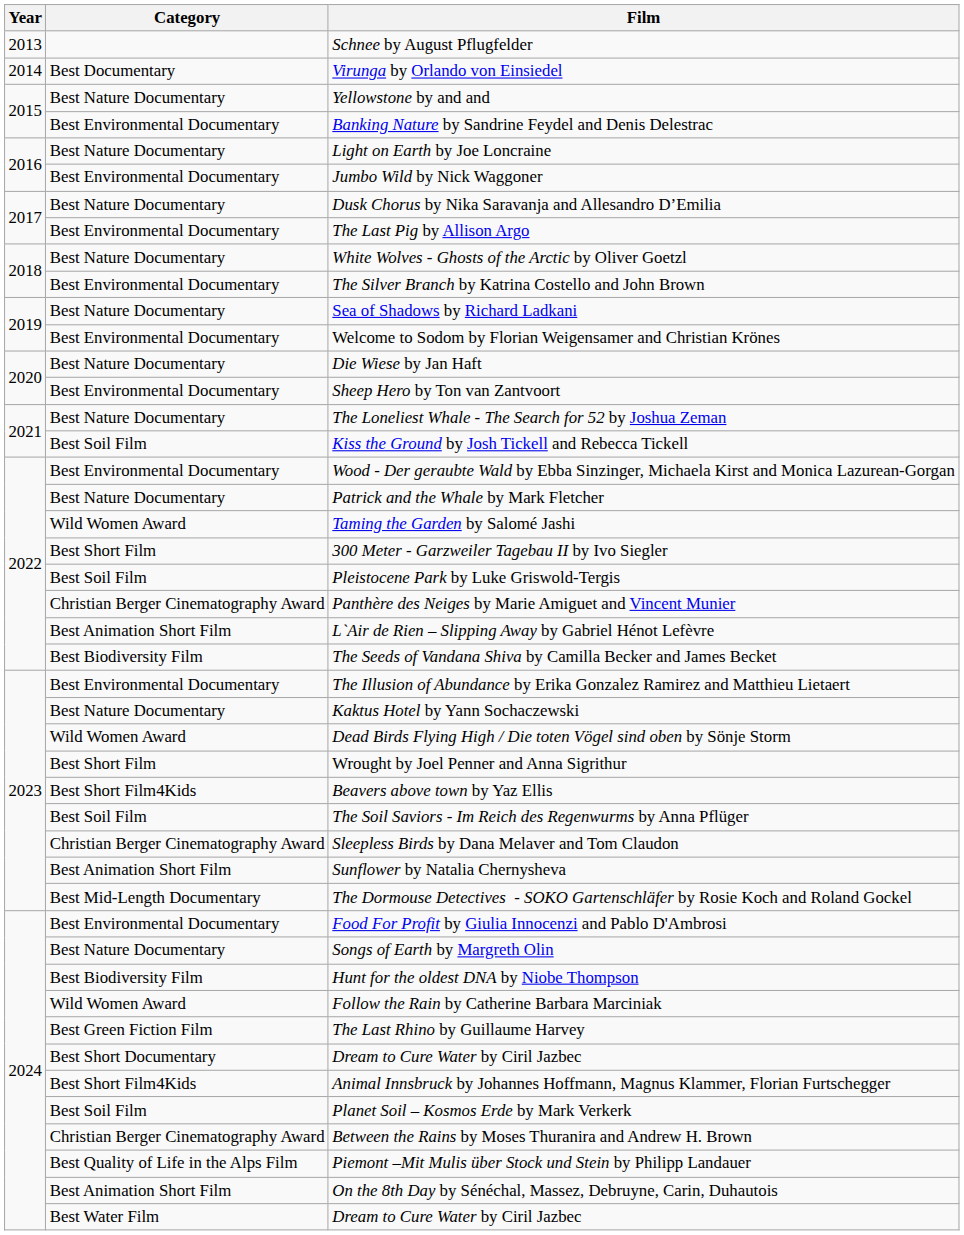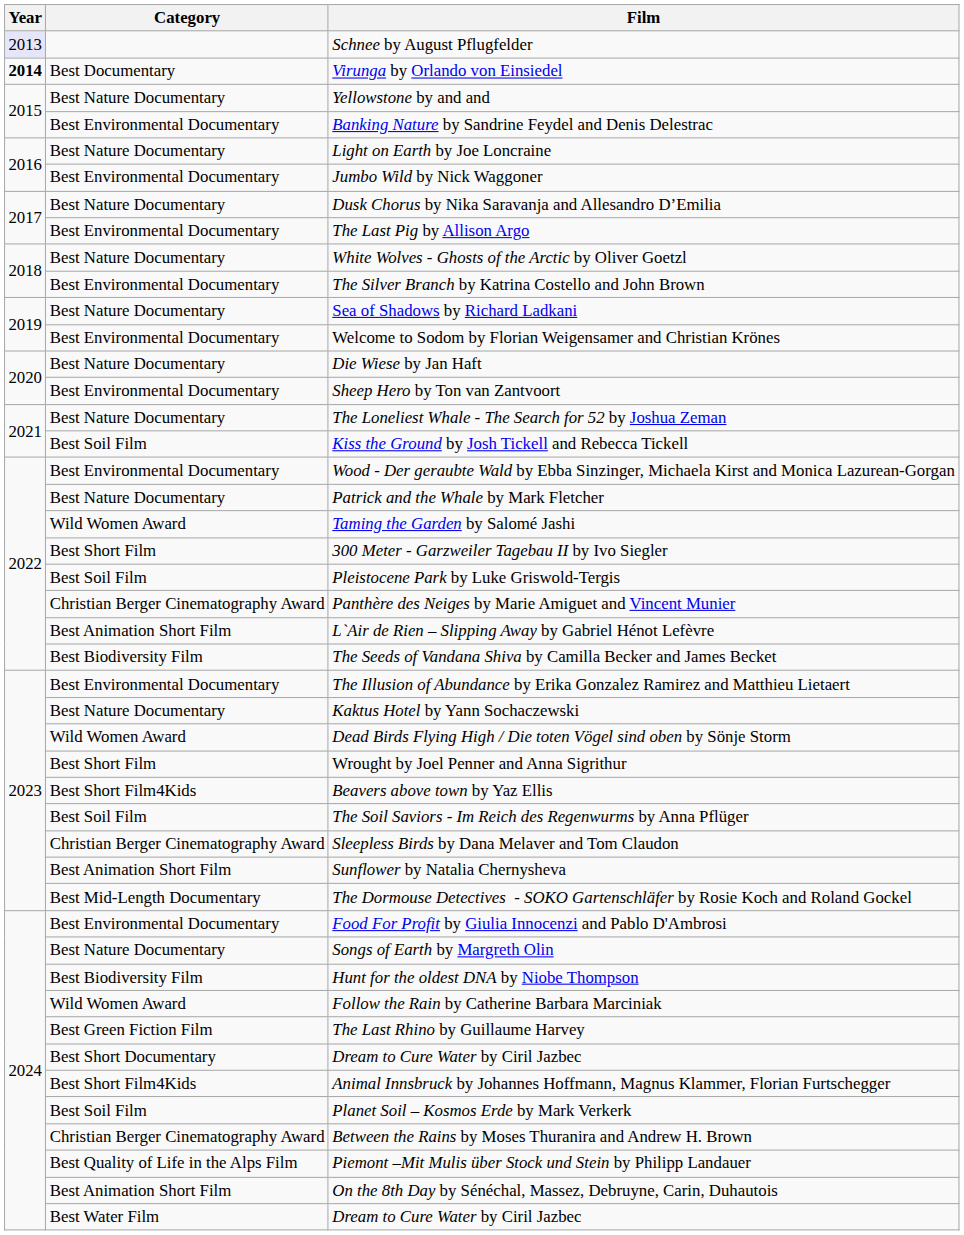(25, 44) no background -> (25, 44) lavender background
(25, 71) normal -> (25, 71) bold
